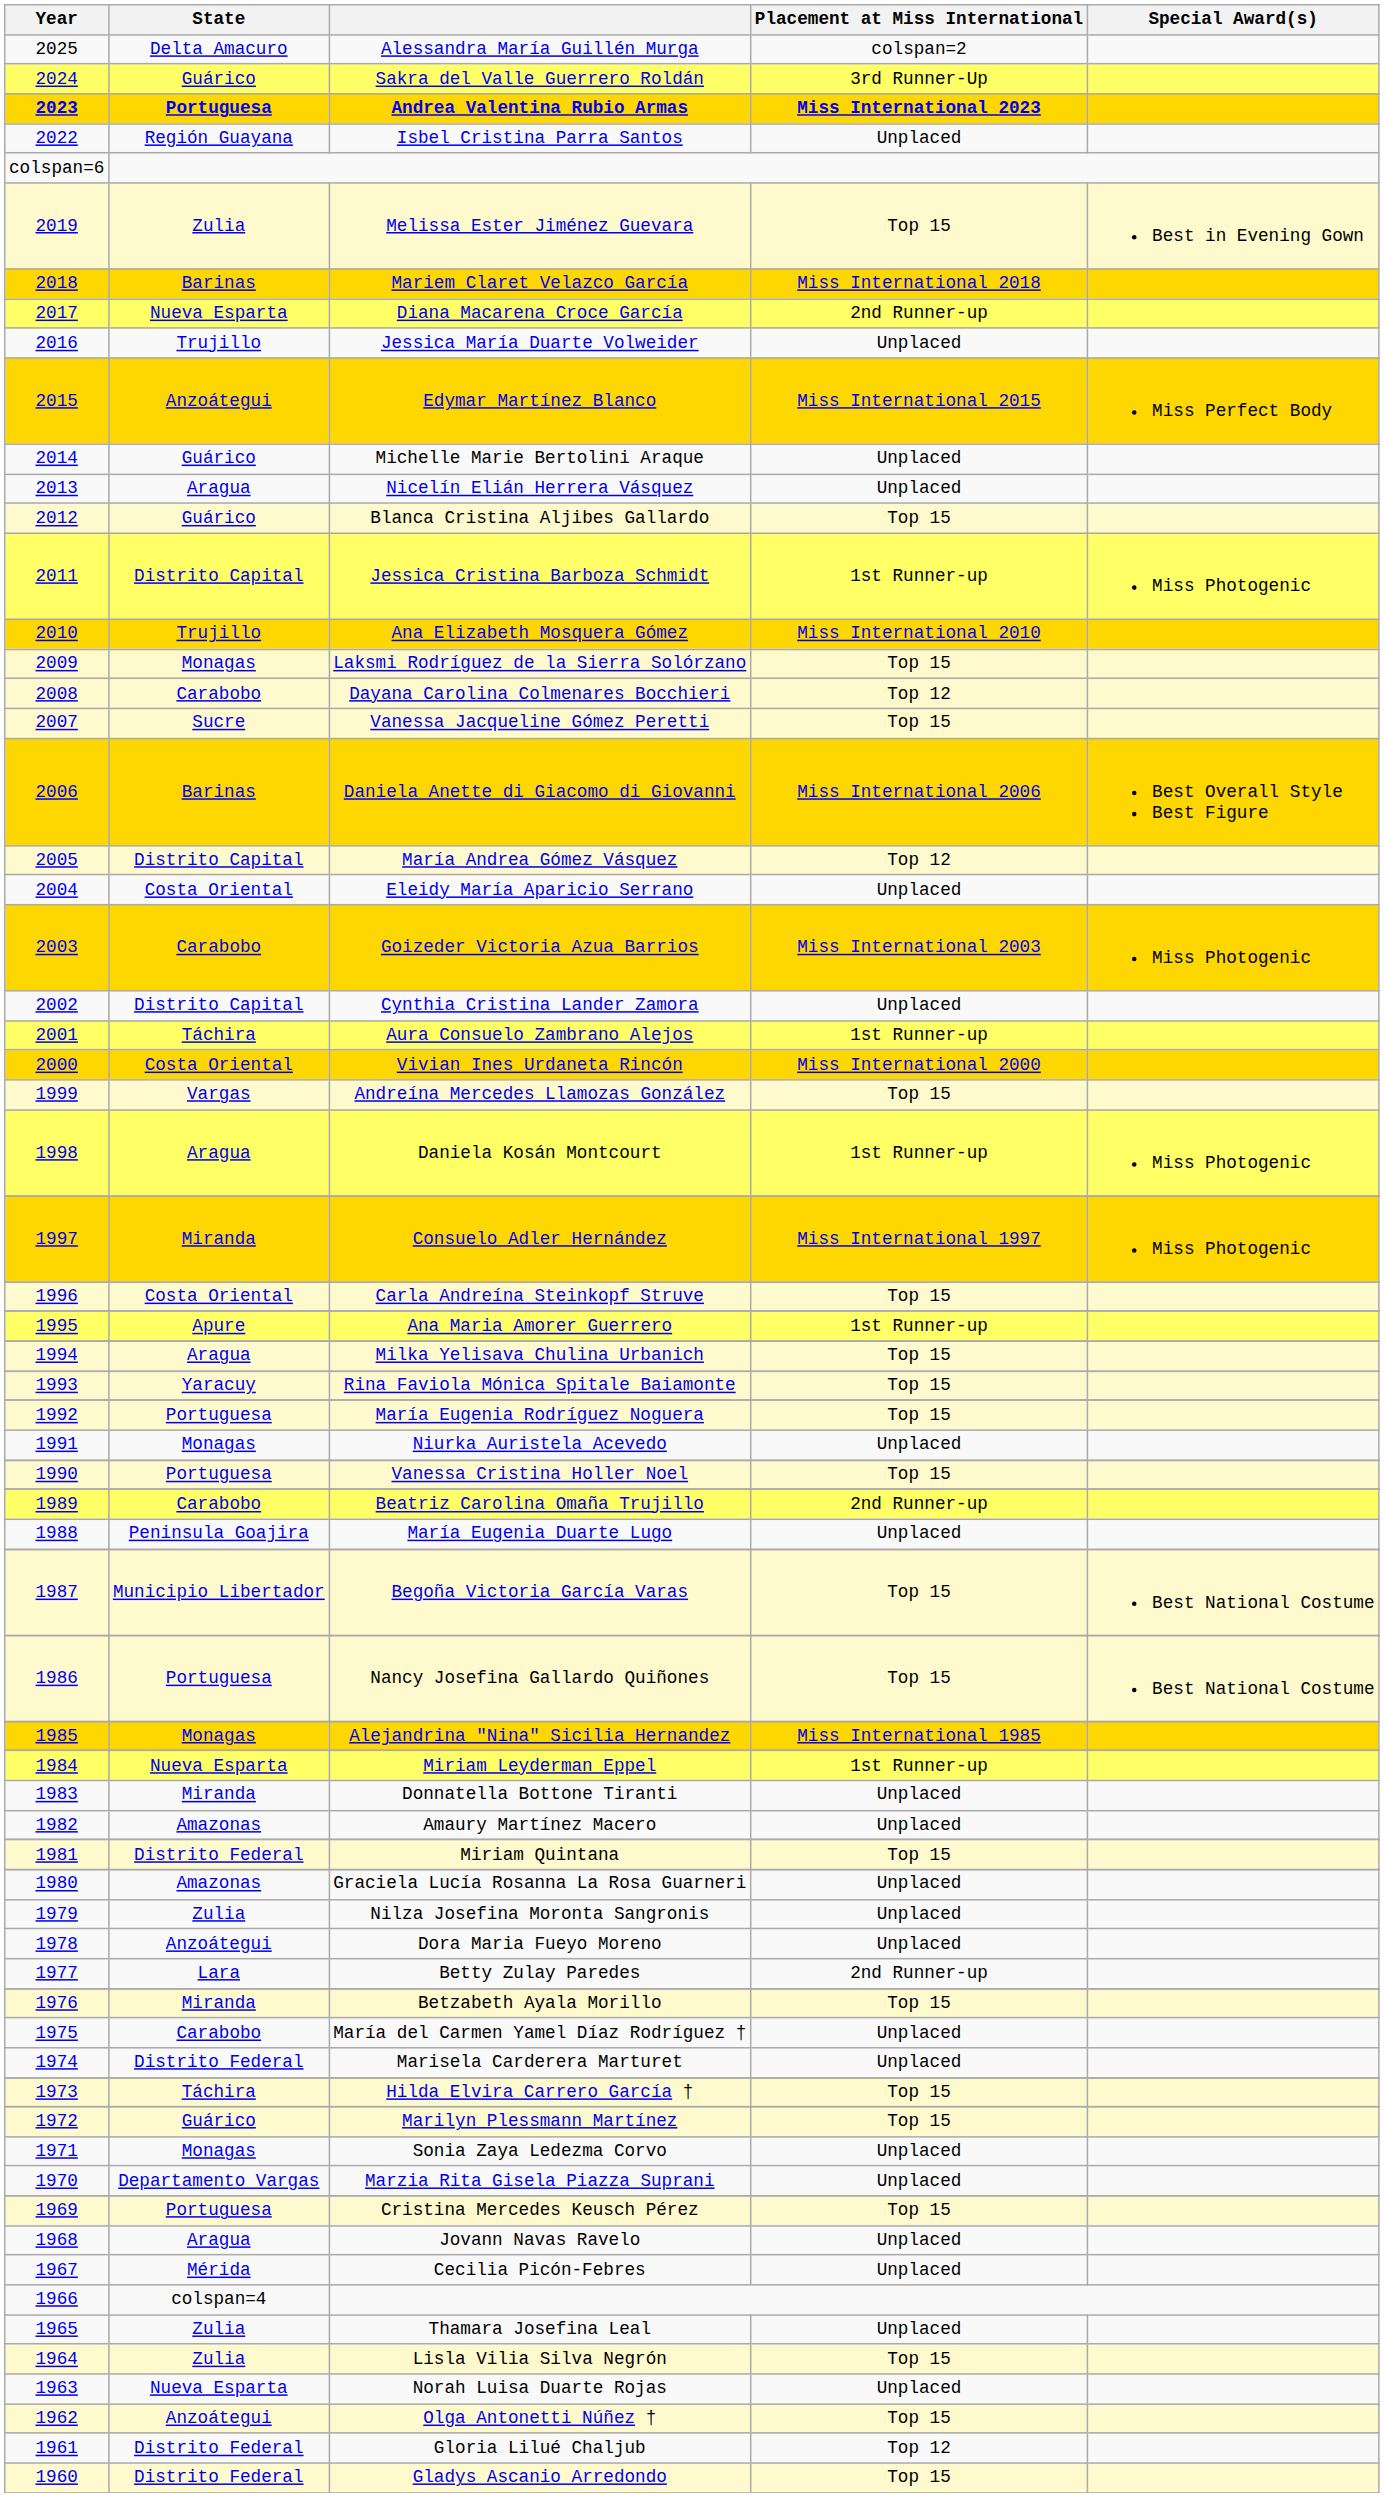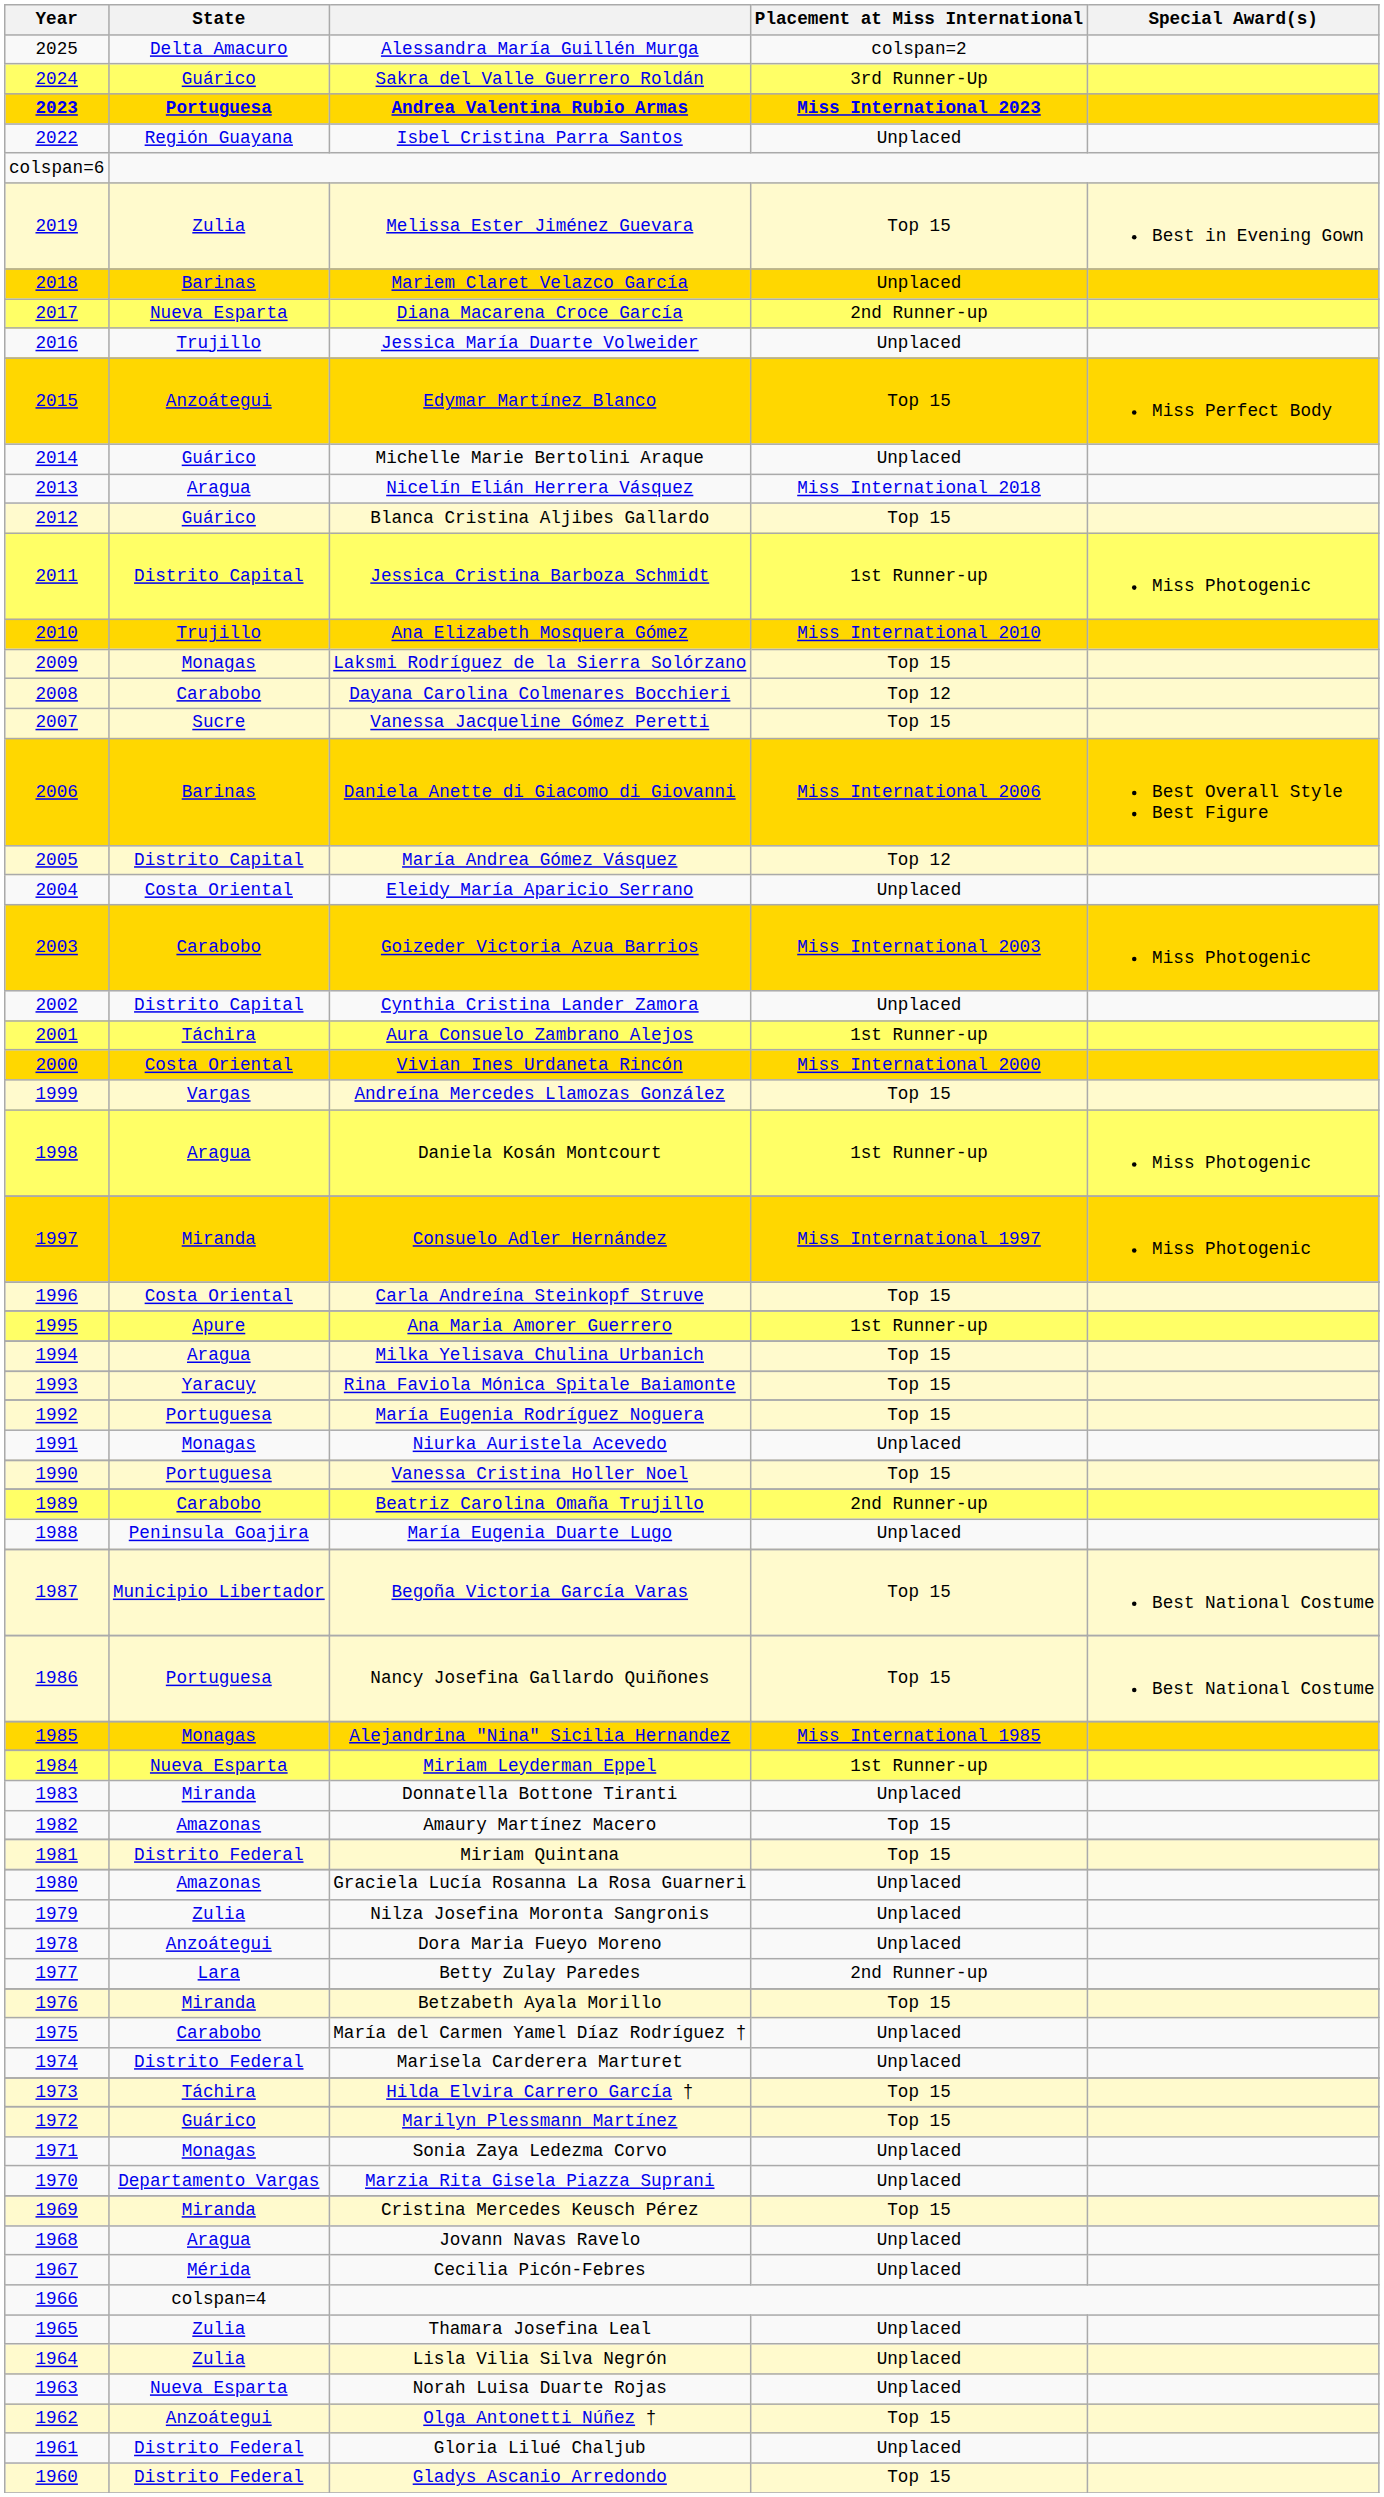(919, 283) Miss International 2018 -> (919, 283) Unplaced
(919, 401) Miss International 2015 -> (919, 401) Top 15
(919, 488) Unplaced -> (919, 488) Miss International 2018
(919, 1825) Unplaced -> (919, 1825) Top 15
(219, 2210) Portuguesa -> (219, 2210) Miranda
(919, 2359) Top 15 -> (919, 2359) Unplaced
(919, 2448) Top 12 -> (919, 2448) Unplaced
